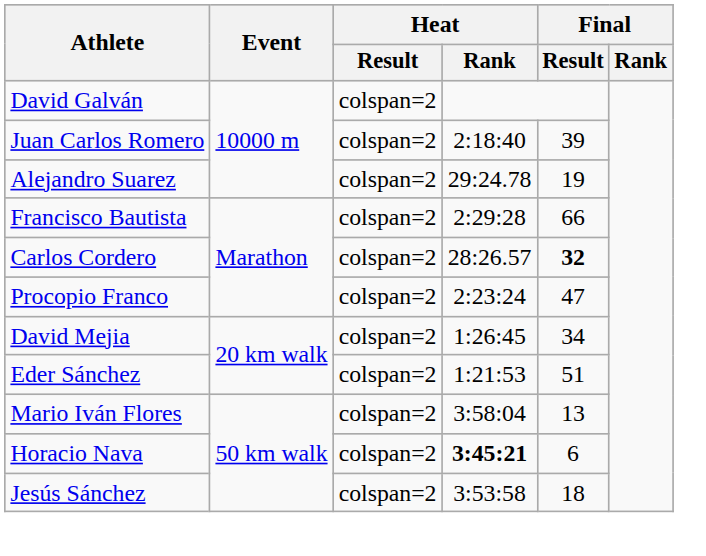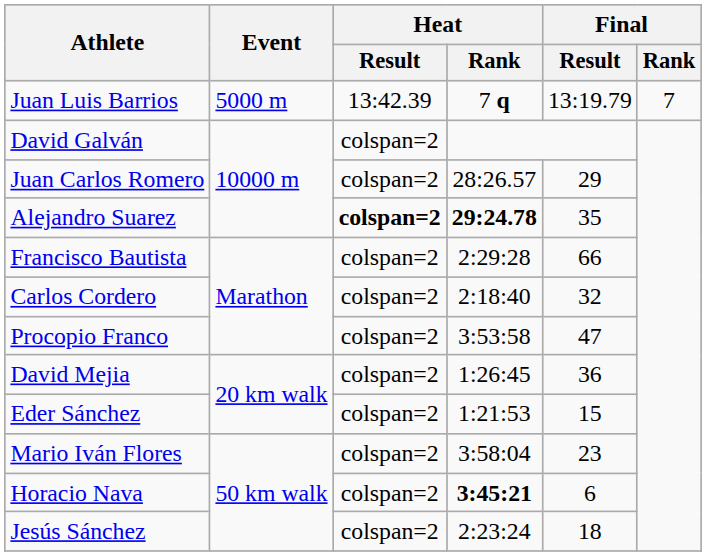+ row: (94, 100)
(490, 139) 2:18:40 -> (494, 179) 28:26.57
(573, 139) 39 -> (590, 179) 29
(388, 179) normal -> (390, 218) bold
(490, 179) normal -> (494, 218) bold
(573, 179) 19 -> (590, 218) 35
(490, 257) 28:26.57 -> (494, 296) 2:18:40
(573, 257) bold -> (590, 296) normal
(490, 296) 2:23:24 -> (494, 335) 3:53:58
(573, 335) 34 -> (590, 375) 36
(573, 375) 51 -> (590, 414) 15
(573, 414) 13 -> (590, 453) 23
(490, 492) 3:53:58 -> (494, 531) 2:23:24
